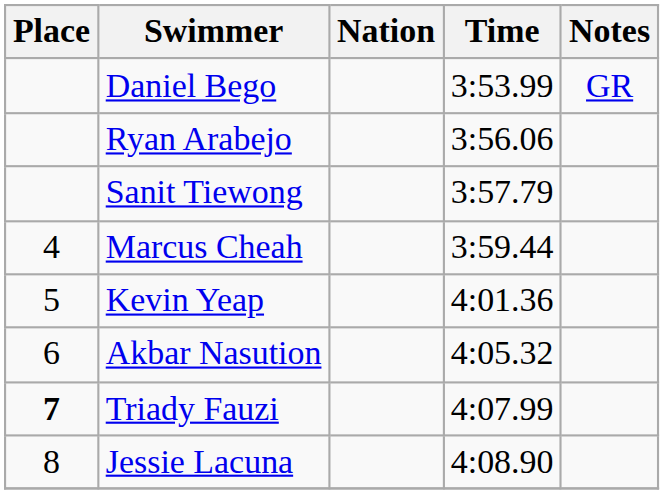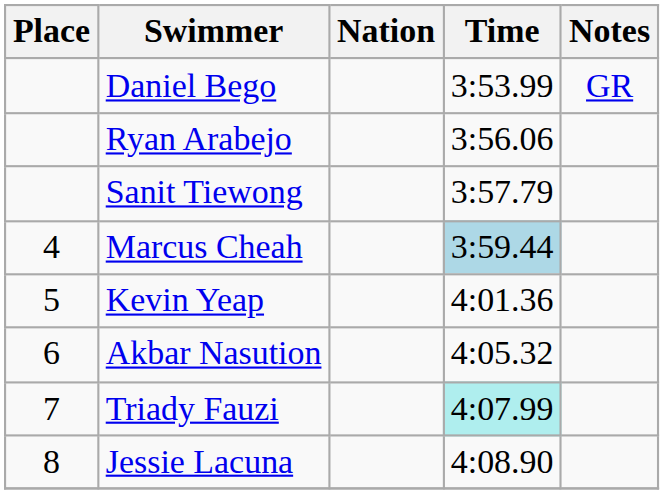(502, 246) no background -> (502, 246) lightblue background
(51, 407) bold -> (51, 407) normal
(502, 407) no background -> (502, 407) paleturquoise background
